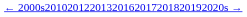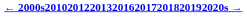(123, 7) normal -> (123, 7) bold
